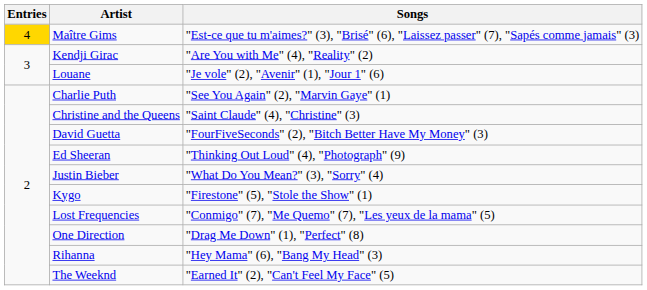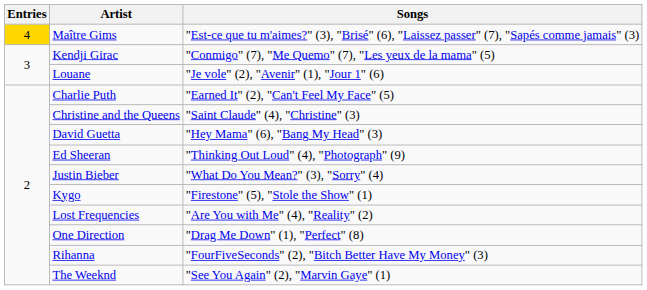(279, 54) "Are You with Me" (4), "Reality" (2) -> (340, 54) "Conmigo" (7), "Me Quemo" (7), "Les yeux de la mama" (5)
(288, 94) "See You Again" (2), "Marvin Gaye" (1) -> (290, 94) "Earned It" (2), "Can't Feel My Face" (5)
(337, 134) "FourFiveSeconds" (2), "Bitch Better Have My Money" (3) -> (284, 134) "Hey Mama" (6), "Bang My Head" (3)
(340, 214) "Conmigo" (7), "Me Quemo" (7), "Les yeux de la mama" (5) -> (279, 214) "Are You with Me" (4), "Reality" (2)
(284, 255) "Hey Mama" (6), "Bang My Head" (3) -> (337, 255) "FourFiveSeconds" (2), "Bitch Better Have My Money" (3)
(290, 275) "Earned It" (2), "Can't Feel My Face" (5) -> (288, 275) "See You Again" (2), "Marvin Gaye" (1)
